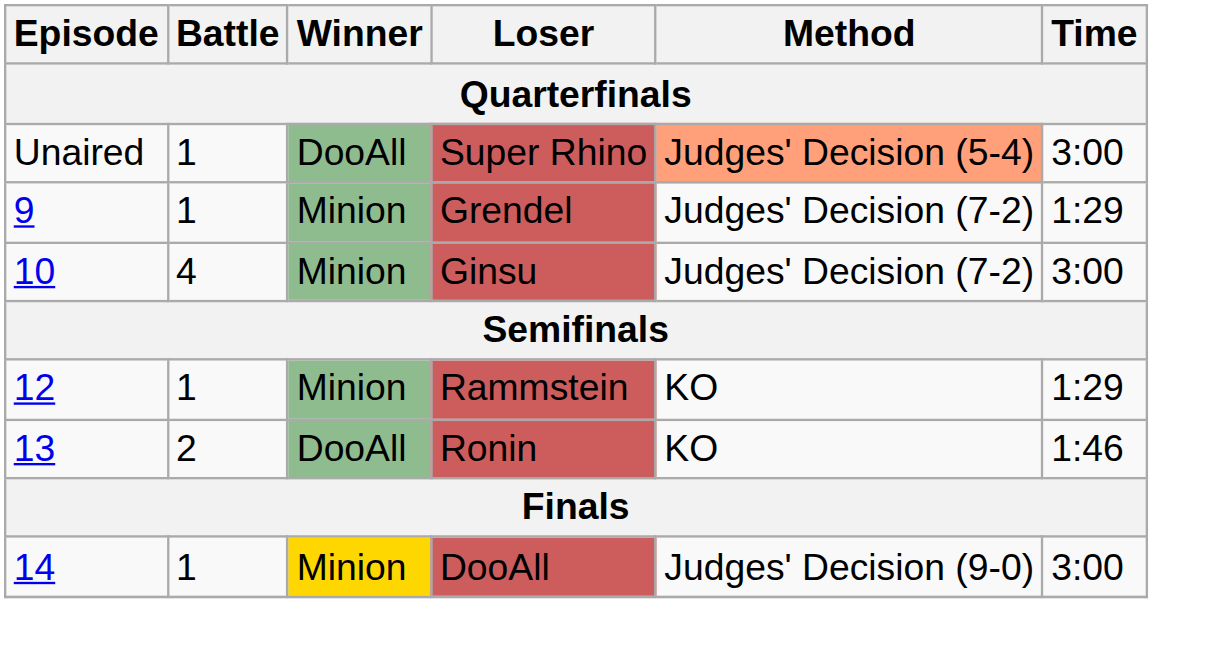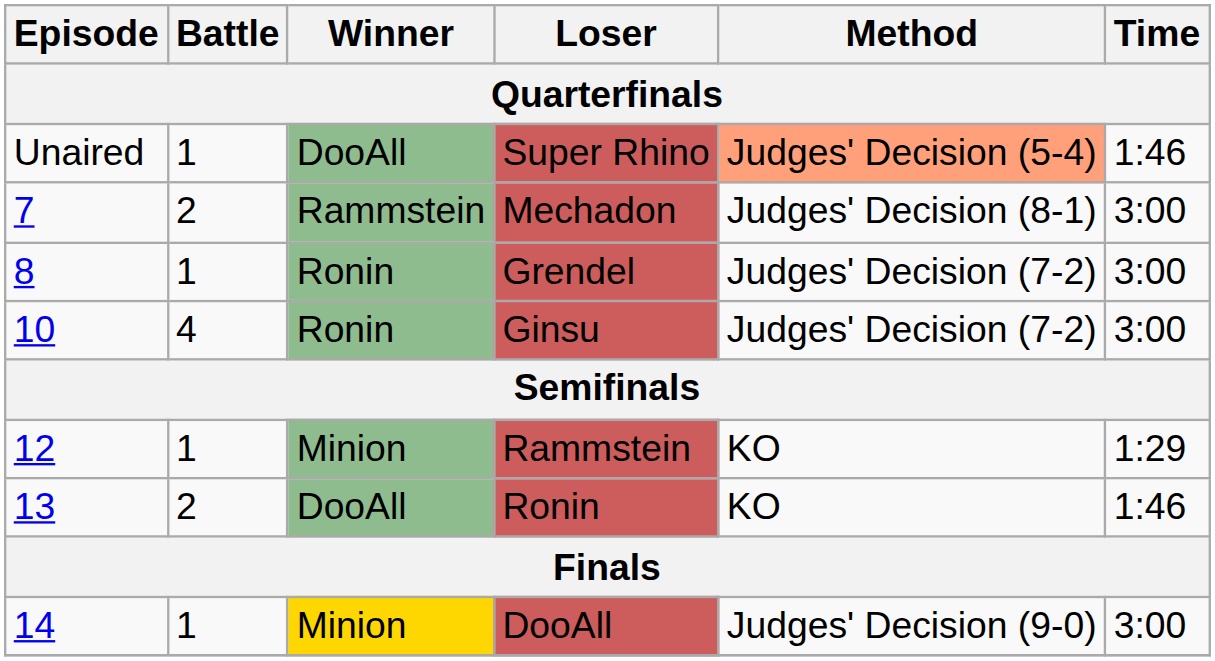(1088, 152) 3:00 -> (1150, 152) 1:46
+ row: (589, 211)
(24, 211) 9 -> (24, 270) 8
(352, 211) Minion -> (345, 270) Ronin
(1088, 211) 1:29 -> (1150, 270) 3:00
(352, 270) Minion -> (345, 329) Ronin
